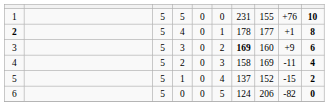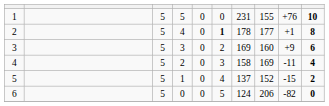(14, 32) bold -> (14, 32) normal
(222, 32) normal -> (222, 32) bold
(244, 47) bold -> (244, 47) normal
